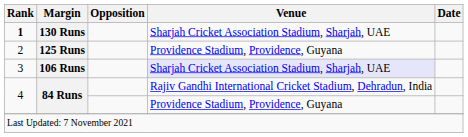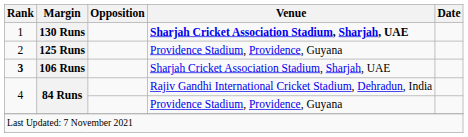(20, 31) bold -> (20, 31) normal
(270, 31) normal -> (279, 31) bold
(20, 68) normal -> (20, 68) bold
(270, 68) lavender background -> (270, 68) no background
